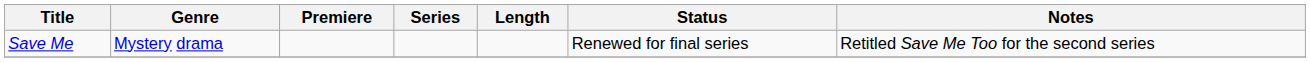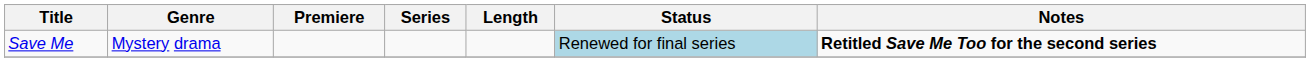(660, 43) no background -> (647, 43) lightblue background
(997, 43) normal -> (989, 43) bold
